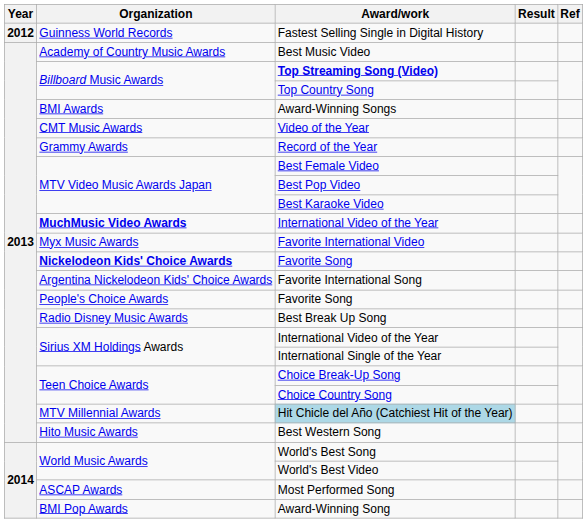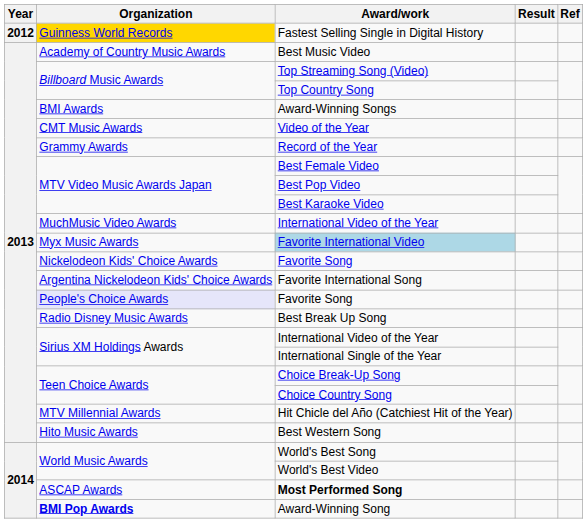(106, 33) no background -> (106, 33) gold background
(358, 71) bold -> (353, 71) normal
(113, 223) bold -> (108, 223) normal
(351, 242) no background -> (351, 242) lightblue background
(136, 261) bold -> (128, 261) normal
(104, 299) no background -> (104, 299) lavender background
(395, 413) lightblue background -> (395, 413) no background
(336, 489) normal -> (340, 489) bold
(84, 508) normal -> (86, 508) bold
